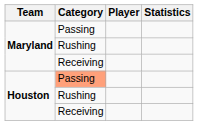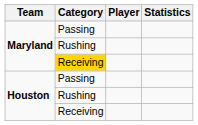(81, 62) no background -> (81, 62) gold background
(76, 79) lightsalmon background -> (76, 79) no background
